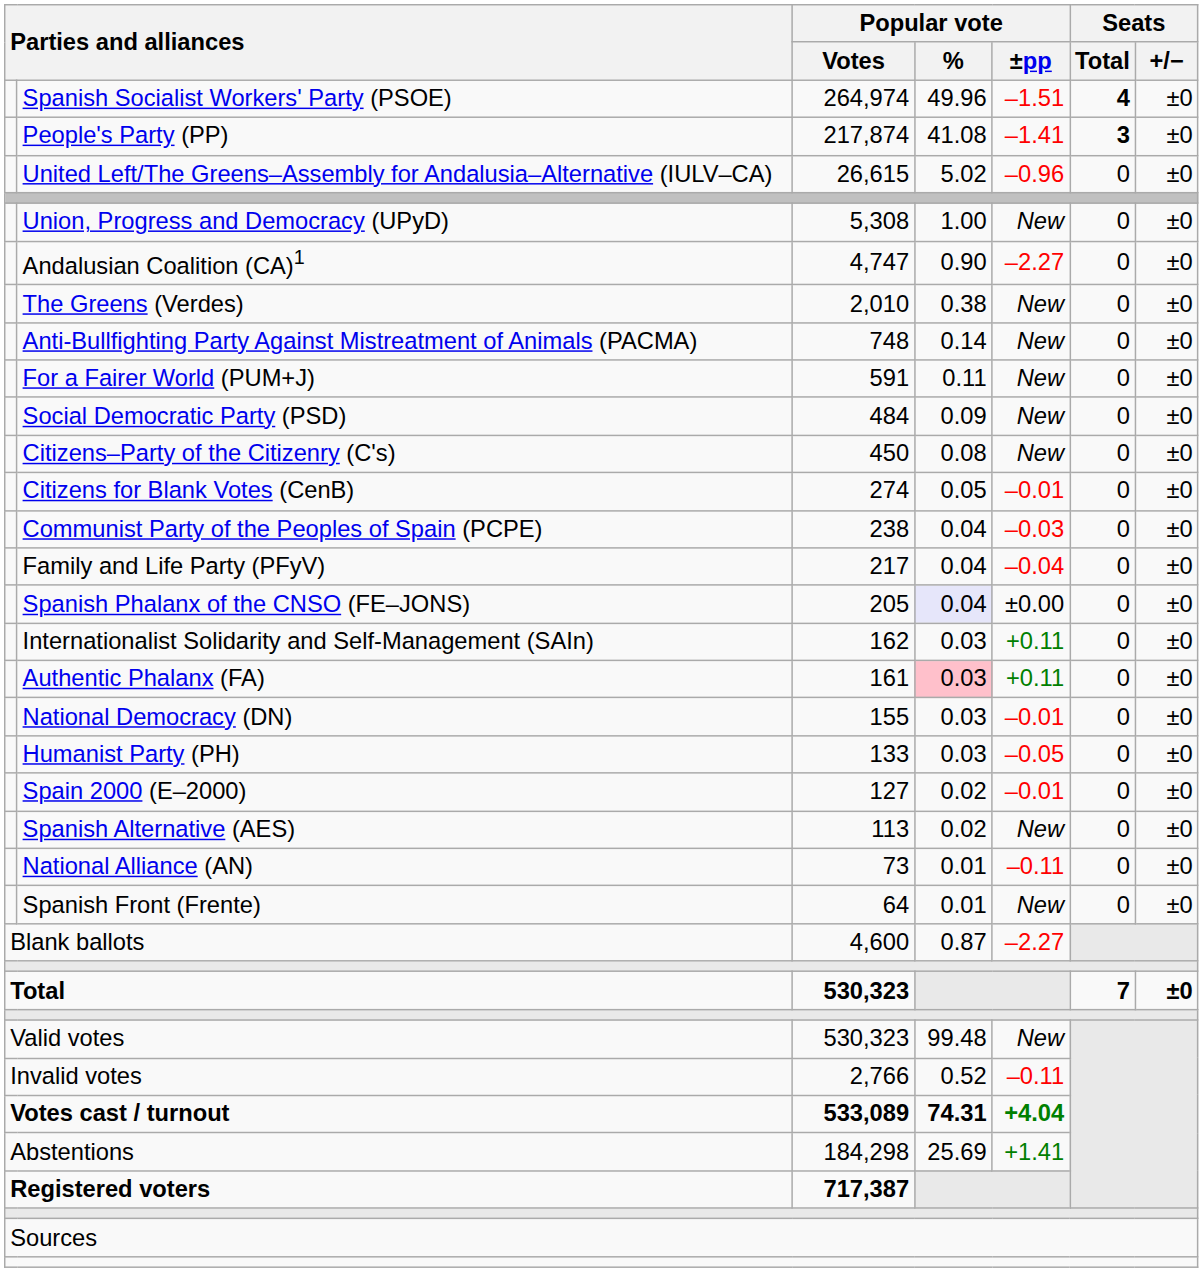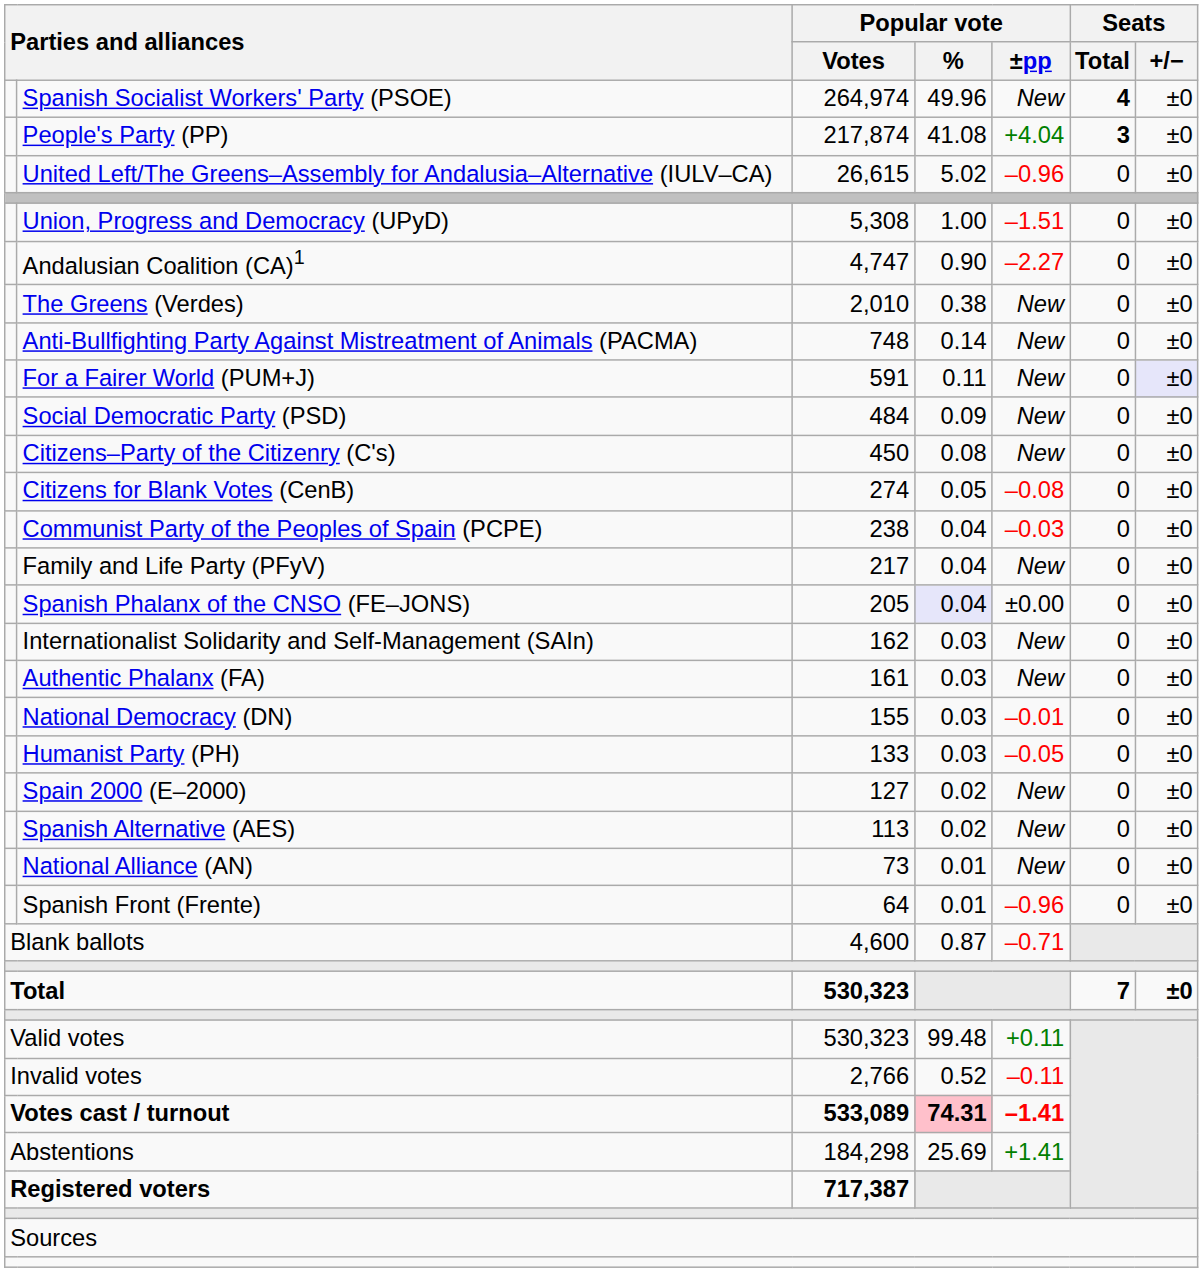(1035, 98) –1.51 -> (1040, 98) New
(1035, 135) –1.41 -> (1034, 135) +4.04
(1040, 221) New -> (1035, 221) –1.51
(1179, 378) no background -> (1179, 378) lavender background
(1035, 491) –0.01 -> (1035, 491) –0.08
(1035, 566) –0.04 -> (1040, 566) New
(1035, 641) +0.11 -> (1040, 641) New
(964, 679) pink background -> (964, 679) no background
(1035, 679) +0.11 -> (1040, 679) New
(1035, 791) –0.01 -> (1040, 791) New
(1035, 866) –0.11 -> (1040, 866) New
(1040, 904) New -> (1035, 904) –0.96
(1035, 941) –2.27 -> (1035, 941) –0.71
(1040, 1038) New -> (1035, 1038) +0.11
(957, 1113) no background -> (957, 1113) pink background
(1034, 1113) +4.04 -> (1035, 1113) –1.41
